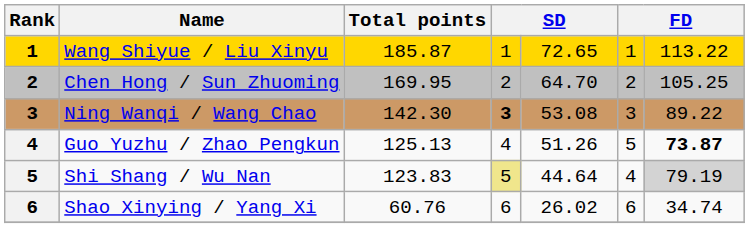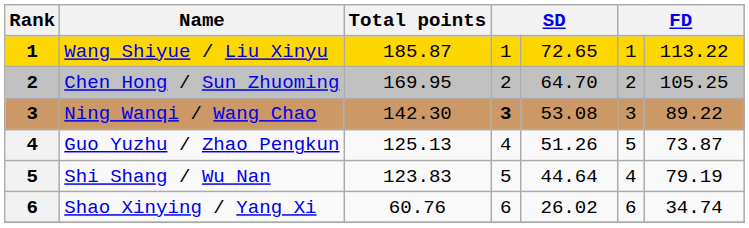(694, 145) bold -> (694, 145) normal
(506, 176) khaki background -> (506, 176) no background
(694, 176) lightgrey background -> (694, 176) no background
